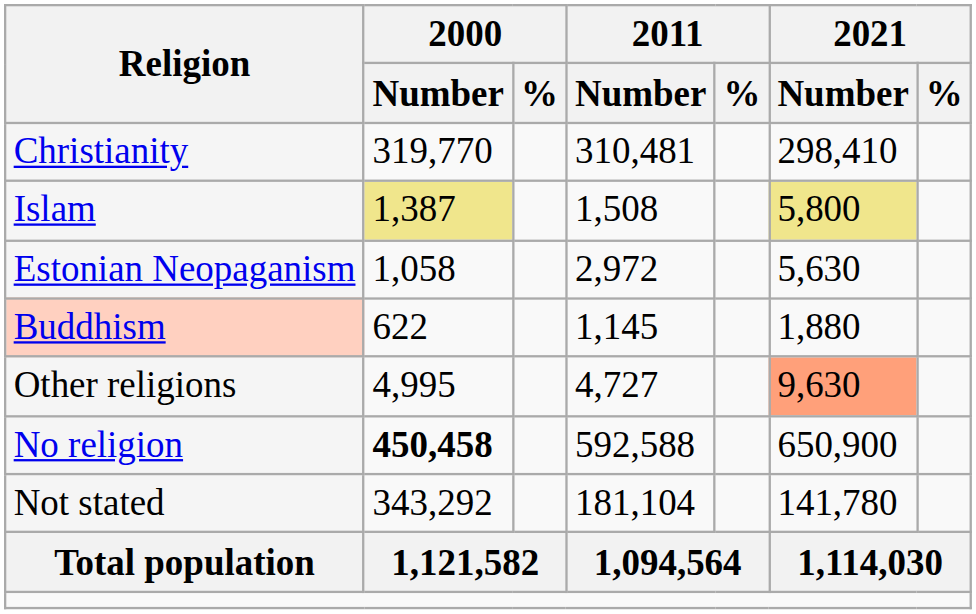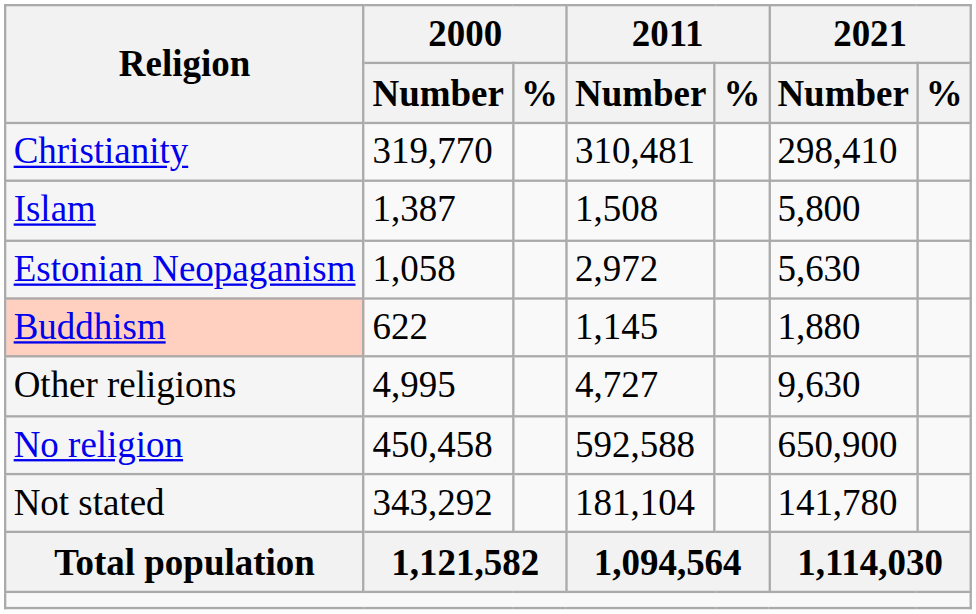(414, 209) khaki background -> (414, 209) no background
(819, 209) khaki background -> (819, 209) no background
(819, 385) lightsalmon background -> (819, 385) no background
(433, 444) bold -> (433, 444) normal
